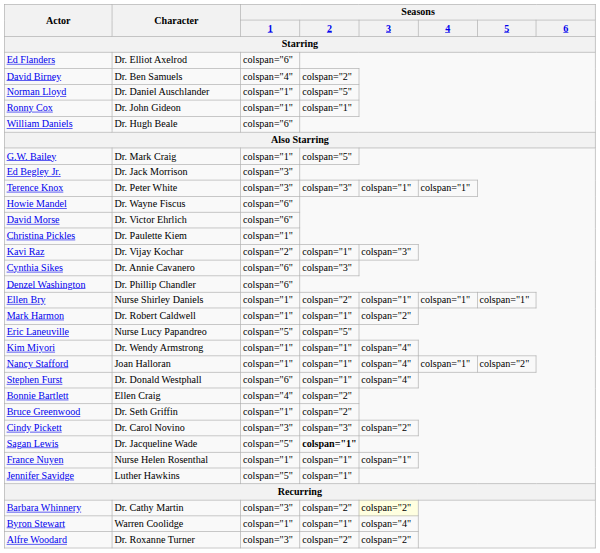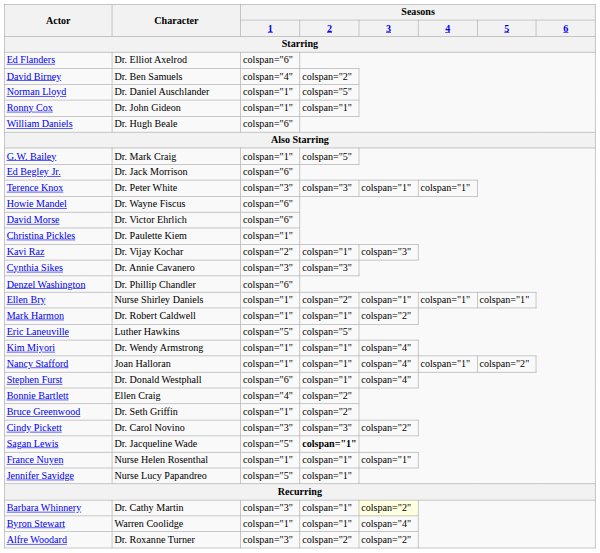(268, 172) colspan="3" -> (268, 172) colspan="6"
(268, 268) colspan="6" -> (268, 268) colspan="3"
(161, 332) Nurse Lucy Papandreo -> (147, 332) Luther Hawkins
(147, 476) Luther Hawkins -> (161, 476) Nurse Lucy Papandreo
(327, 508) colspan="2" -> (327, 508) colspan="1"
